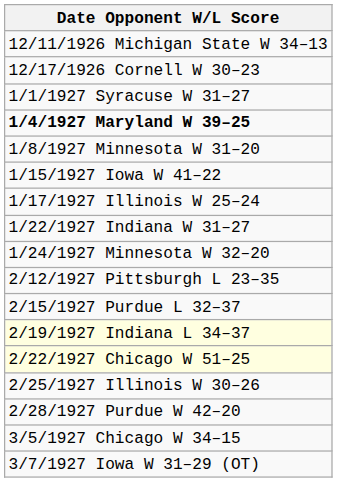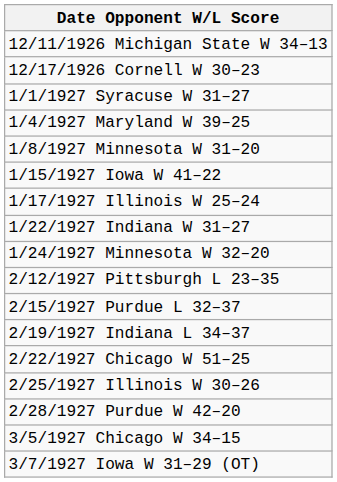(129, 123) bold -> (129, 123) normal
(129, 333) lightyellow background -> (129, 333) no background
(129, 359) lightyellow background -> (129, 359) no background
